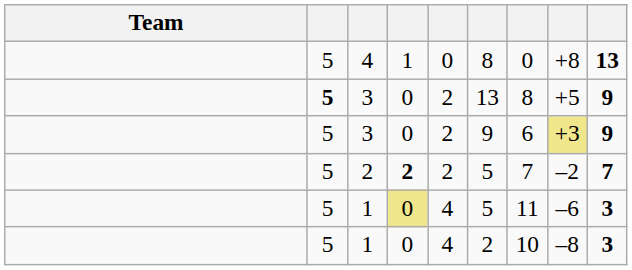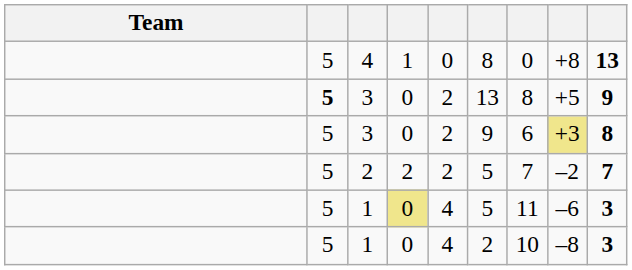(607, 134) 9 -> (607, 134) 8
(407, 171) bold -> (407, 171) normal
